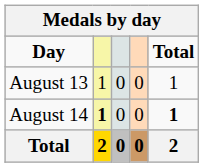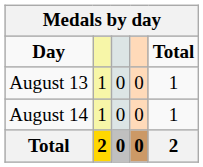(102, 114) bold -> (102, 114) normal
(174, 114) bold -> (174, 114) normal
